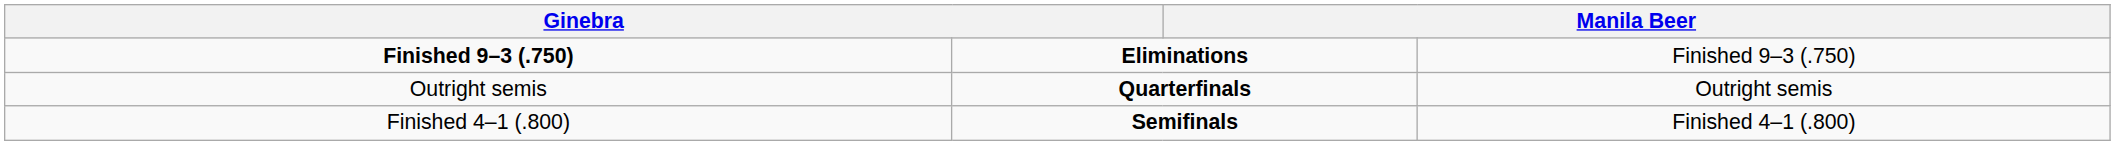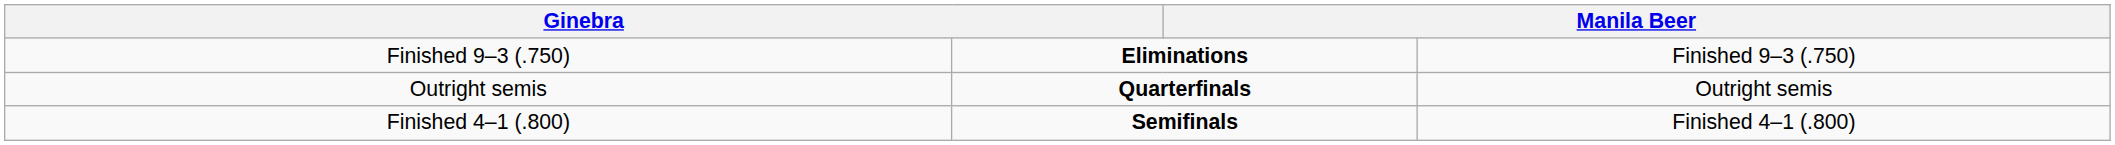(478, 55) bold -> (478, 55) normal
